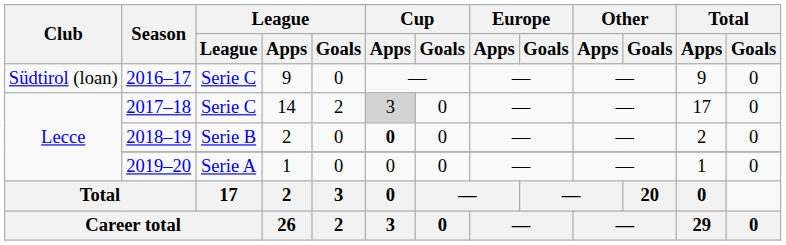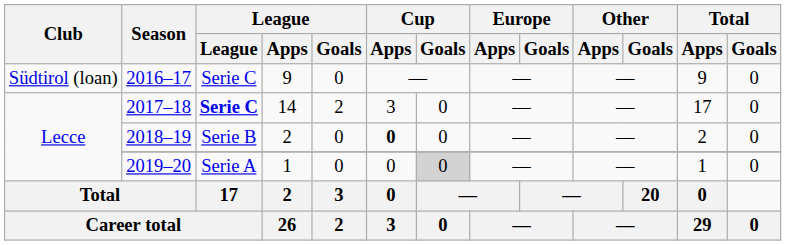(229, 107) normal -> (229, 107) bold
(390, 107) lightgrey background -> (391, 107) no background
(442, 166) no background -> (443, 166) lightgrey background
